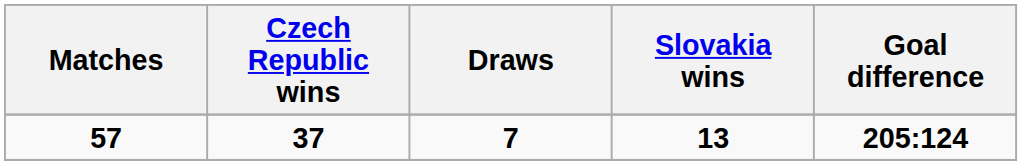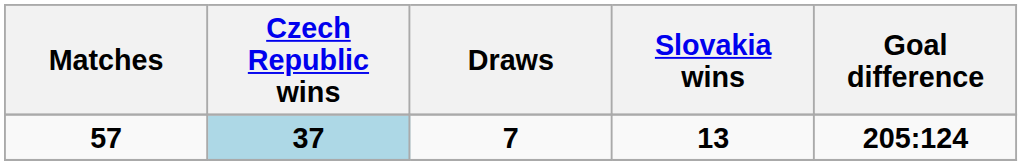(308, 138) no background -> (308, 138) lightblue background
